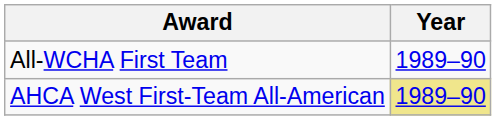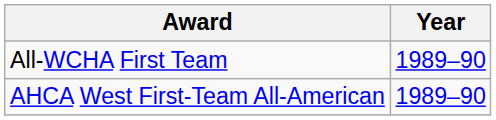(441, 96) khaki background -> (441, 96) no background
